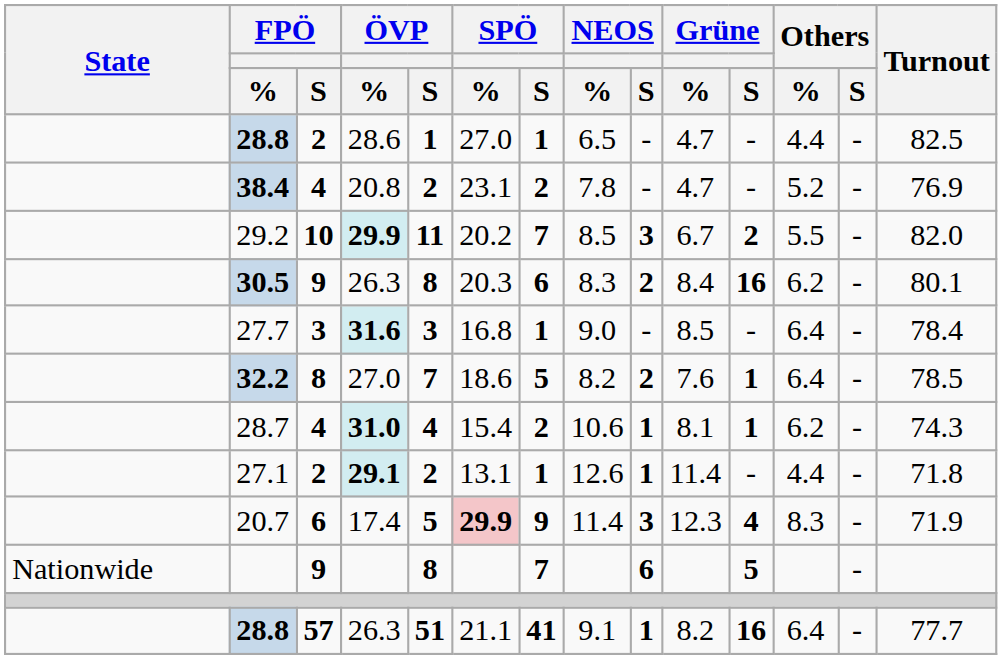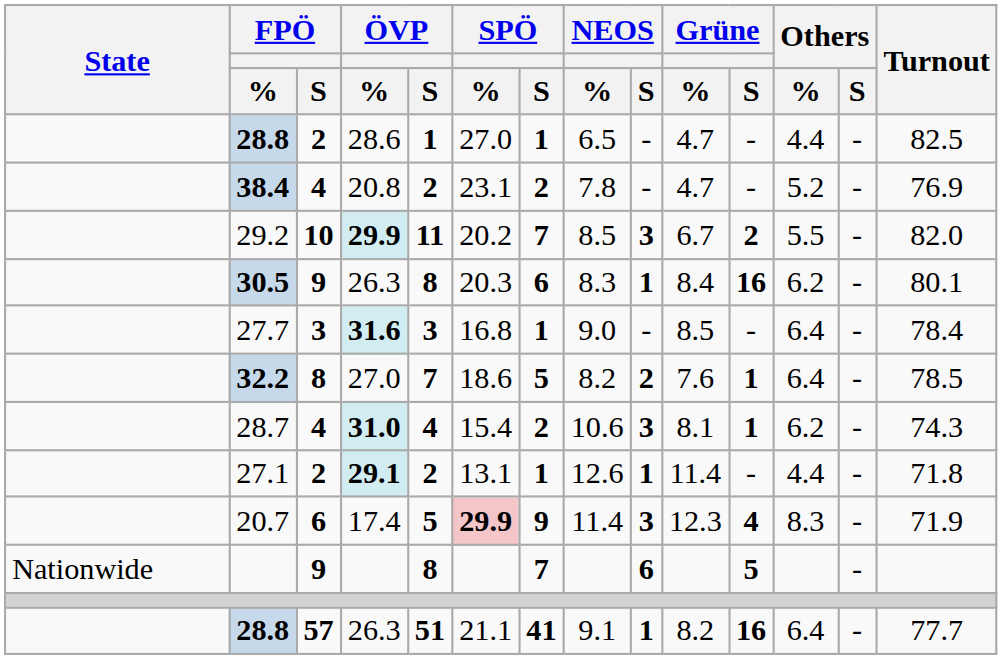(646, 282) 2 -> (646, 282) 1
(646, 426) 1 -> (646, 426) 3
